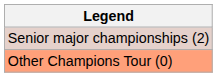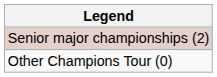(90, 61) lightsalmon background -> (90, 61) no background
